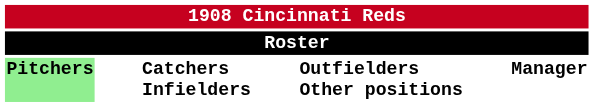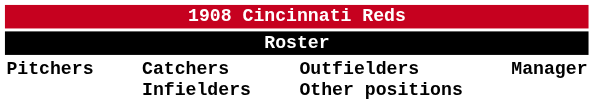(50, 70) lightgreen background -> (50, 70) no background
